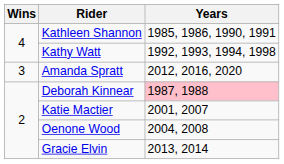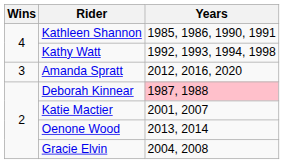(178, 129) 2004, 2008 -> (178, 129) 2013, 2014
(178, 149) 2013, 2014 -> (178, 149) 2004, 2008
